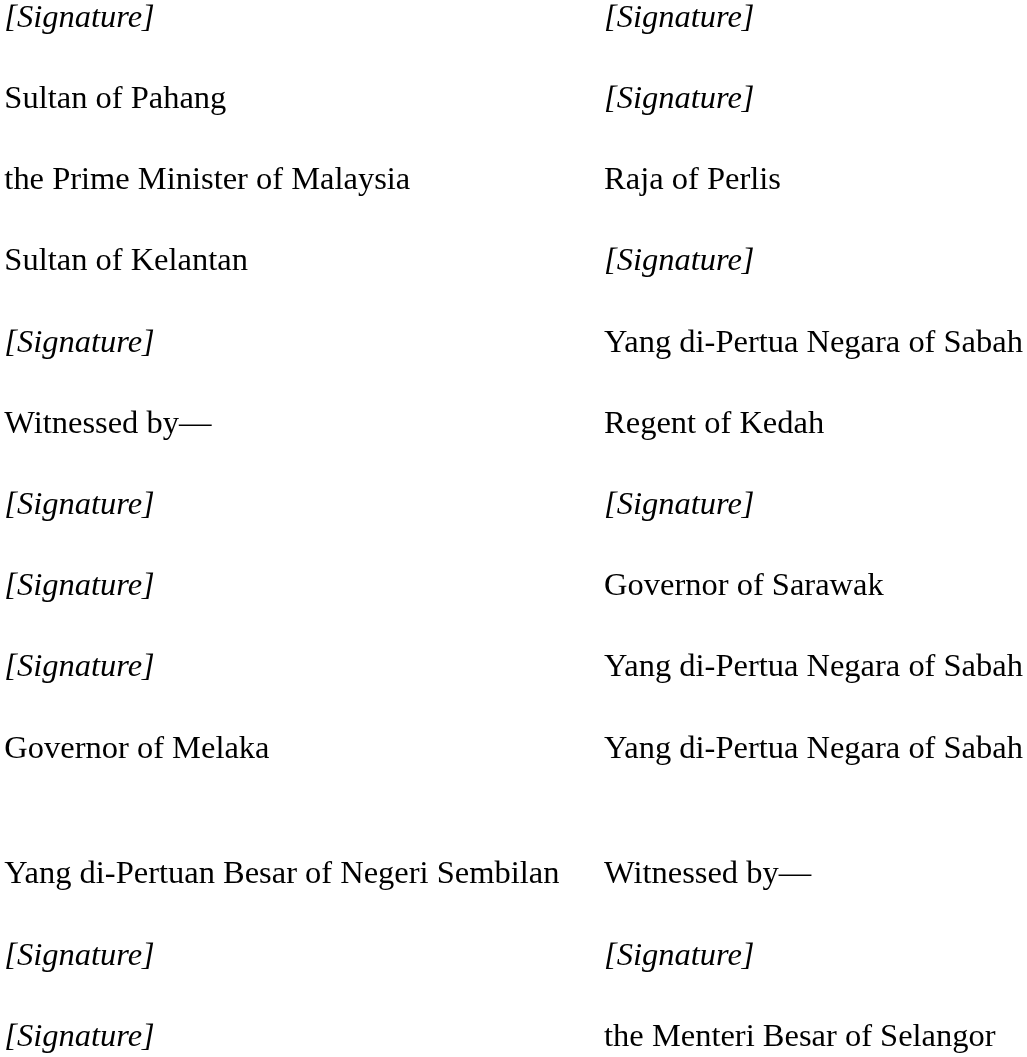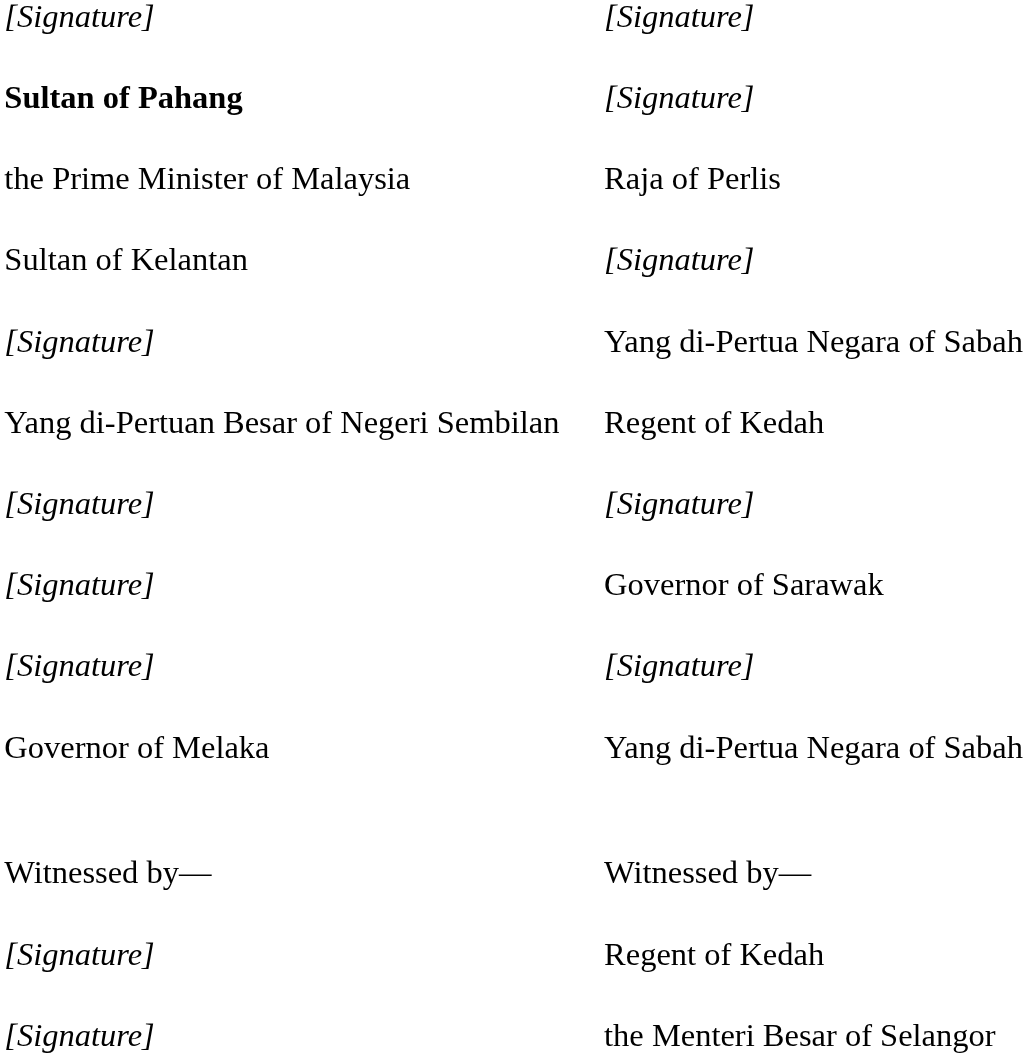(115, 97) normal -> (123, 97) bold
(108, 422) Witnessed by— -> (282, 422) Yang di-Pertuan Besar of Negeri Sembilan
(814, 665) Yang di-Pertua Negara of Sabah -> (679, 665) [Signature]
(282, 872) Yang di-Pertuan Besar of Negeri Sembilan -> (108, 872) Witnessed by—
(679, 953) [Signature] -> (714, 953) Regent of Kedah
